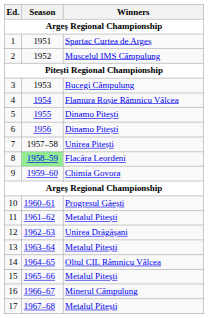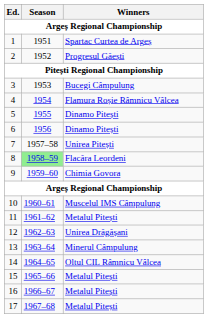(113, 56) Muscelul IMS Câmpulung -> (95, 56) Progresul Găești
(95, 203) Progresul Găești -> (113, 203) Muscelul IMS Câmpulung
(91, 247) Metalul Pitești -> (101, 247) Minerul Câmpulung
(101, 292) Minerul Câmpulung -> (91, 292) Metalul Pitești
